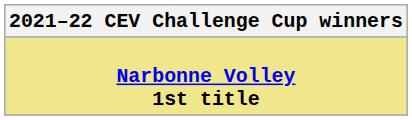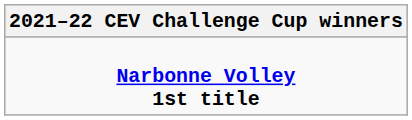(206, 88) khaki background -> (206, 88) no background
